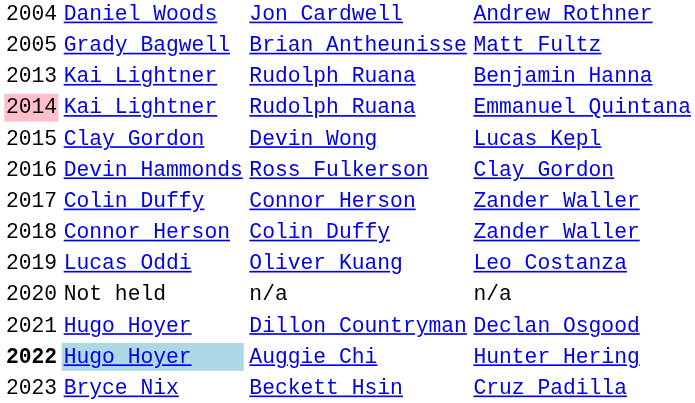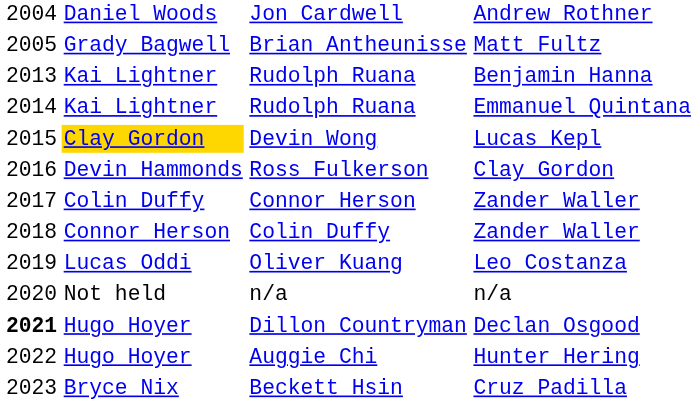(32, 108) pink background -> (32, 108) no background
(134, 139) no background -> (134, 139) gold background
(32, 326) normal -> (32, 326) bold
(32, 357) bold -> (32, 357) normal
(128, 357) lightblue background -> (128, 357) no background
